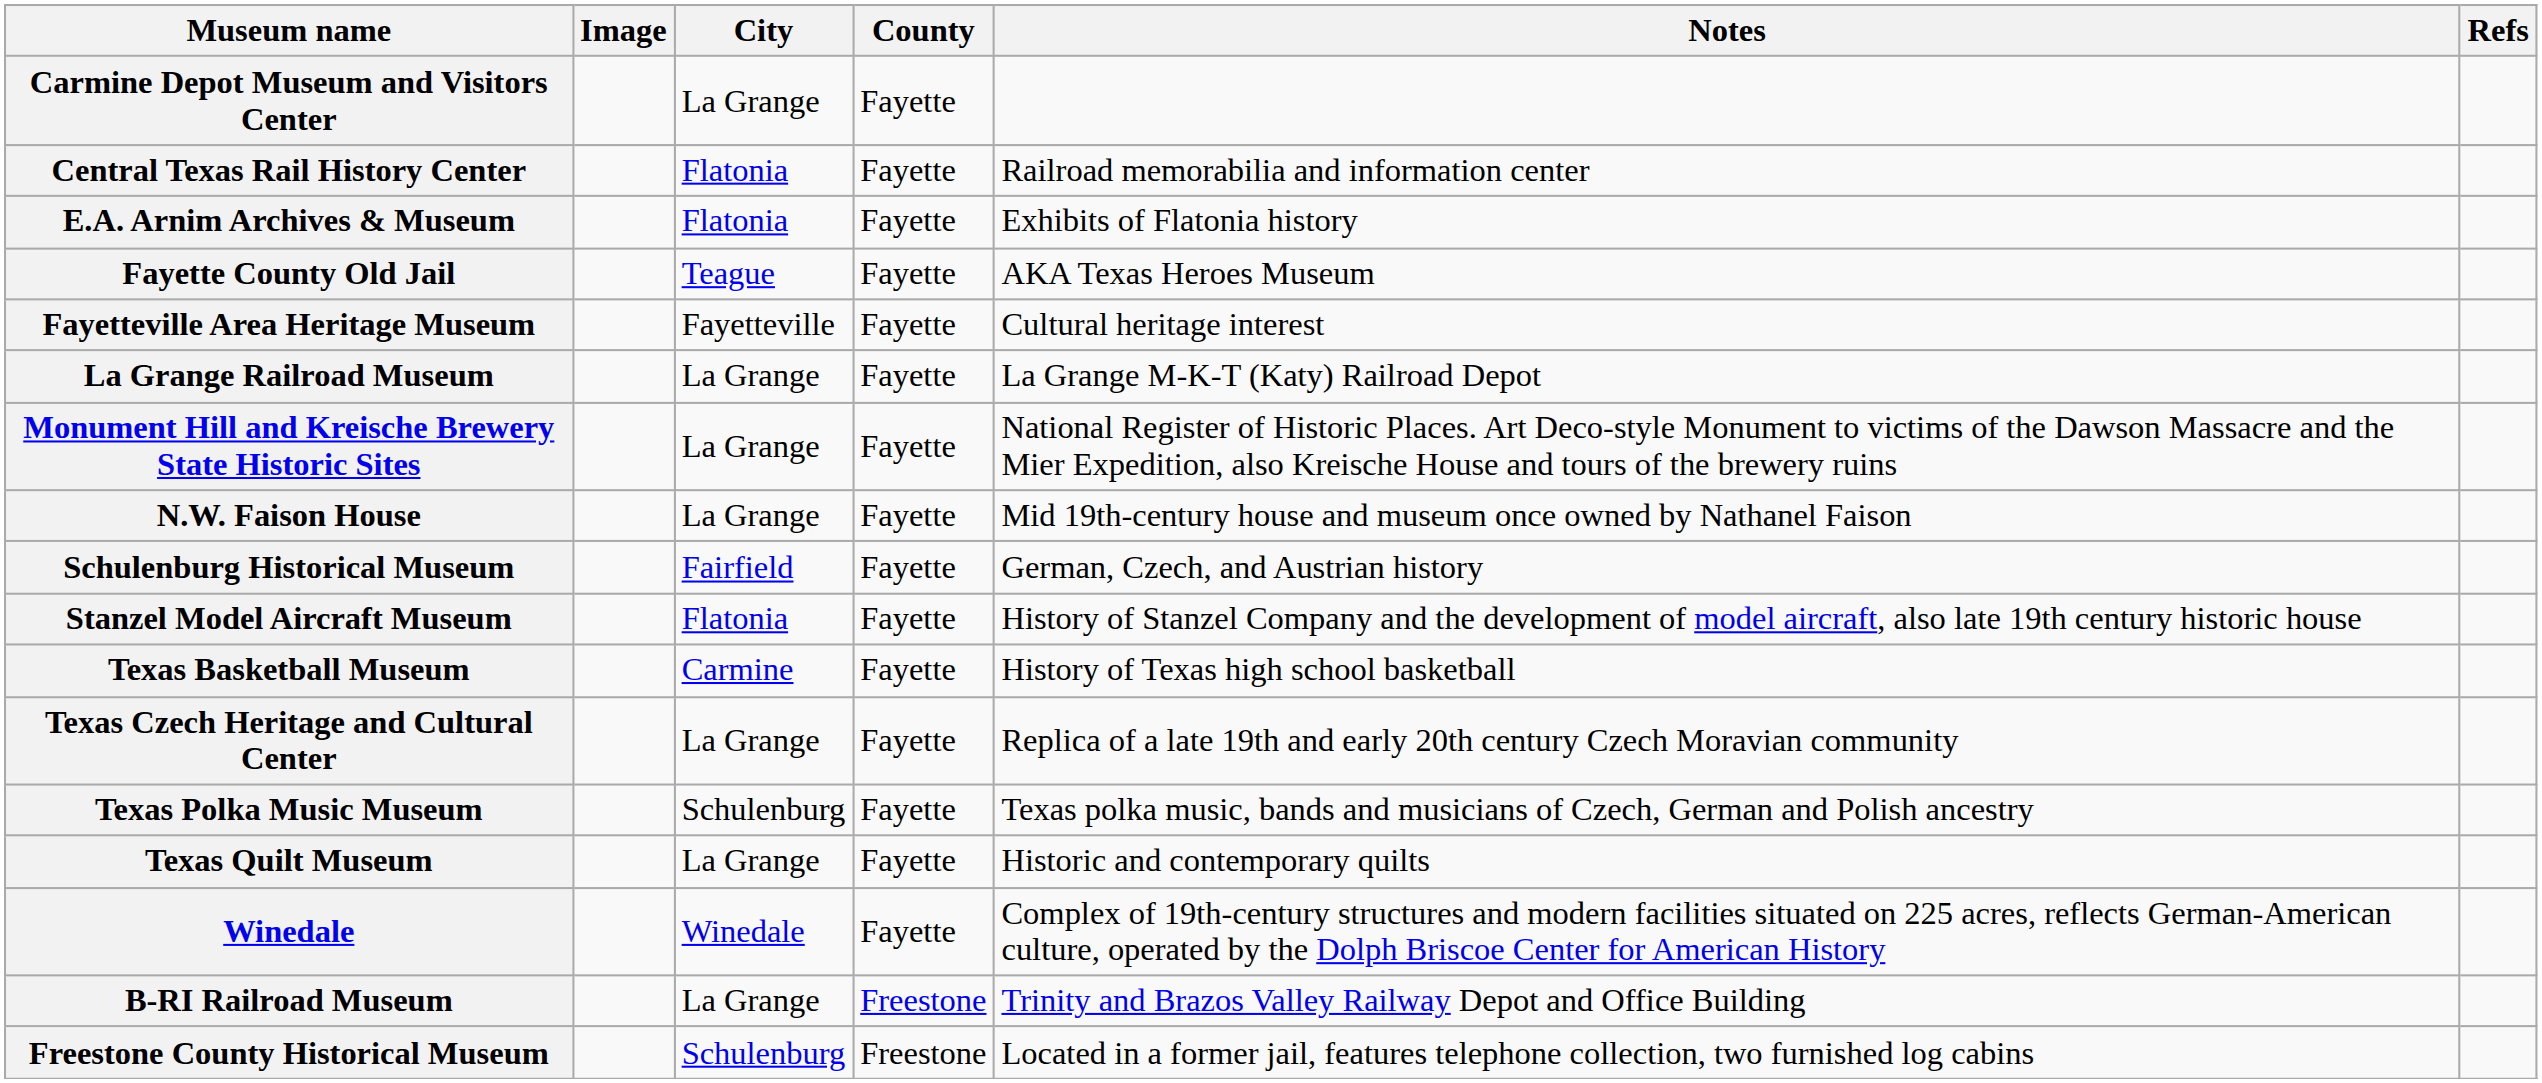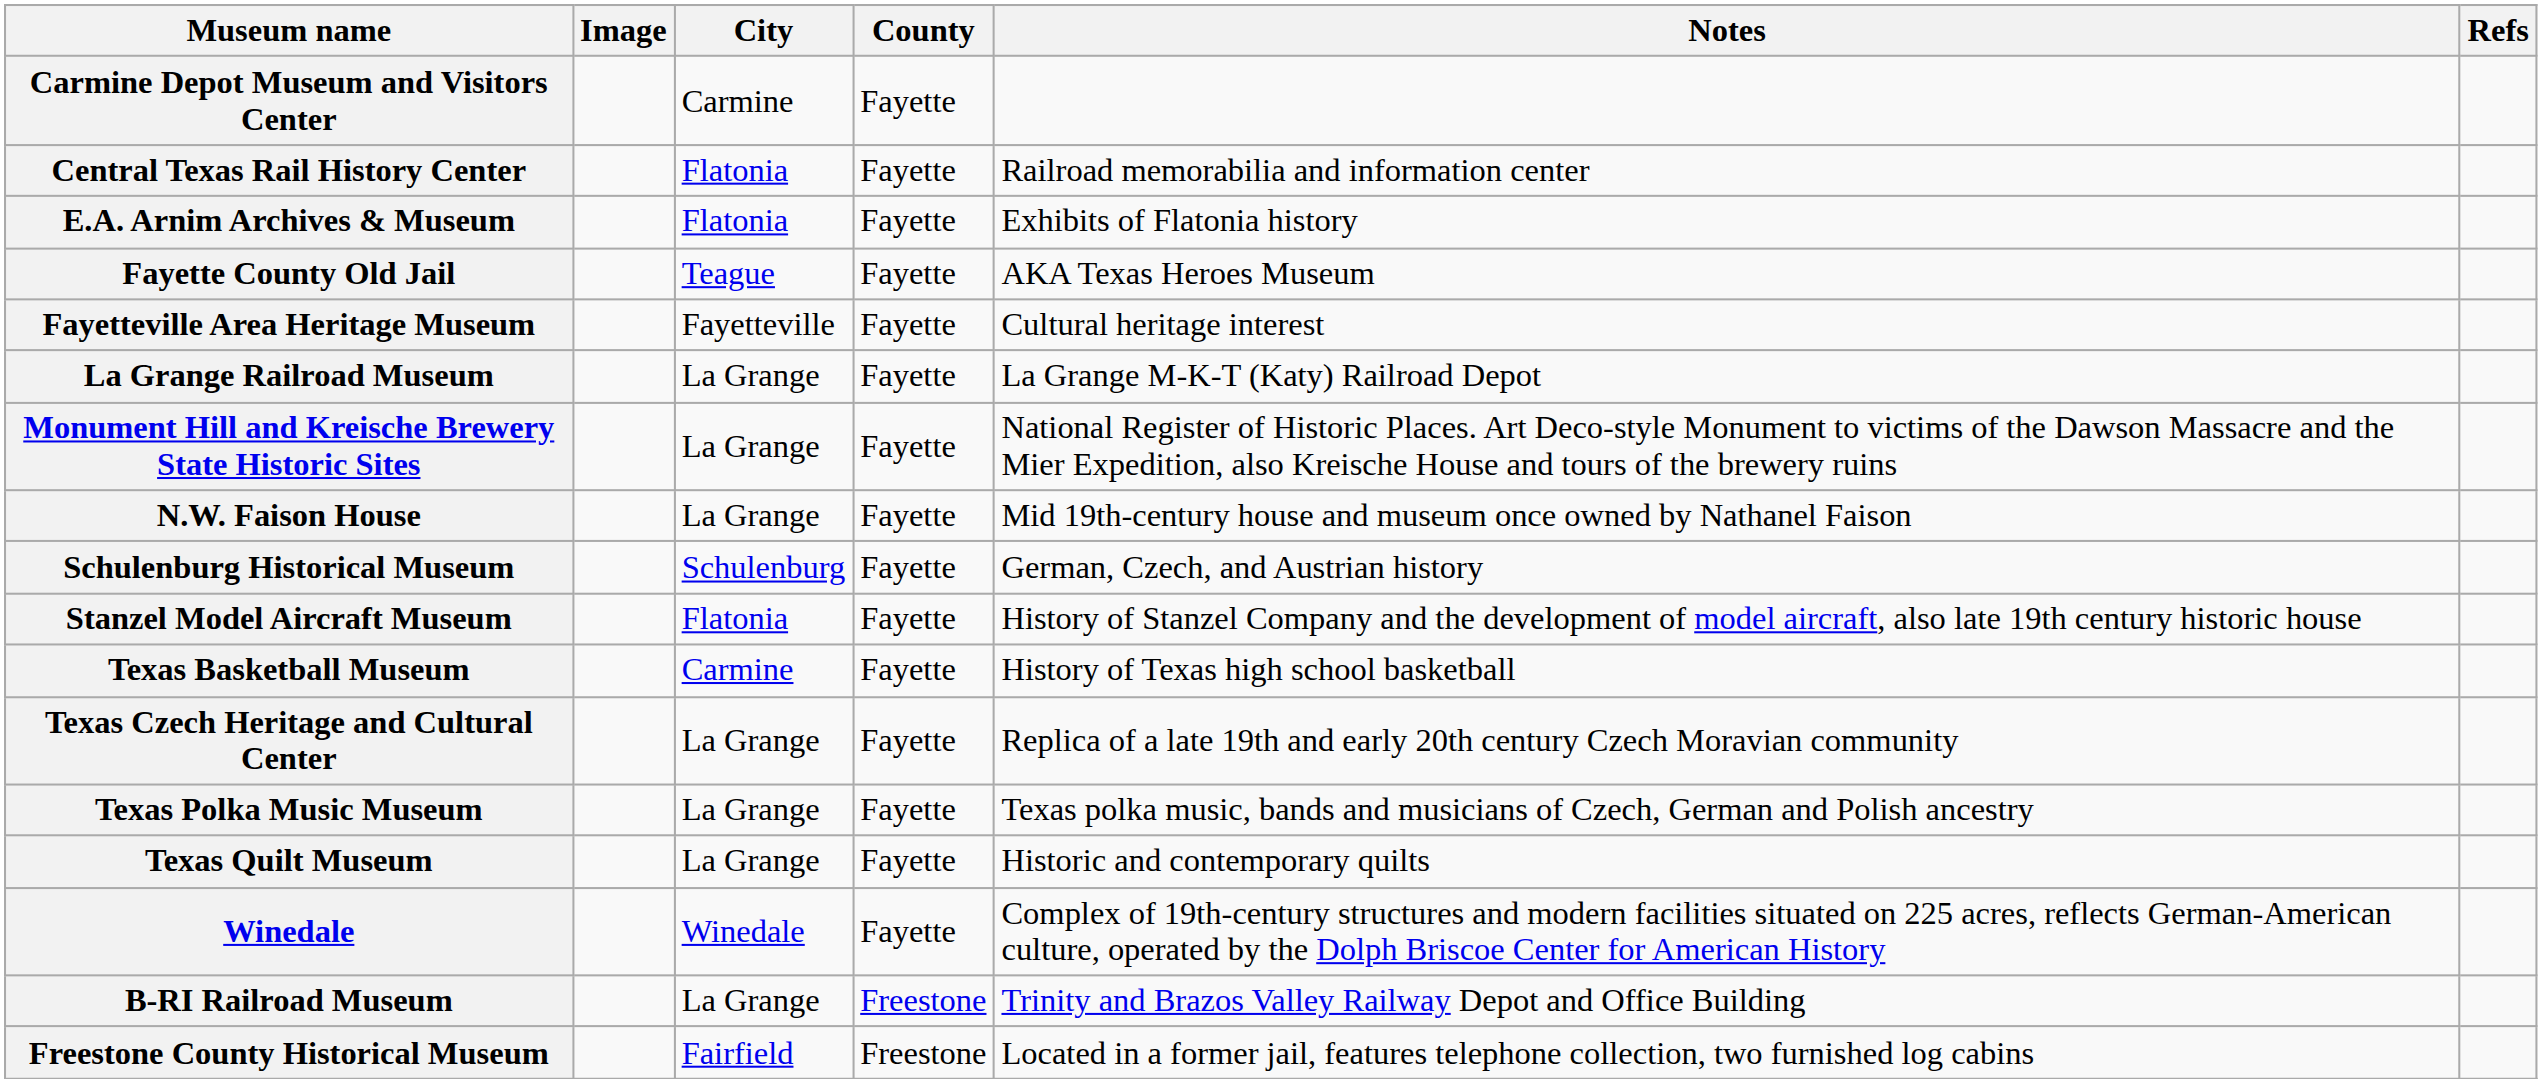(751, 100) La Grange -> (738, 100) Carmine
(738, 566) Fairfield -> (763, 566) Schulenburg
(763, 809) Schulenburg -> (751, 809) La Grange
(763, 1052) Schulenburg -> (738, 1052) Fairfield
